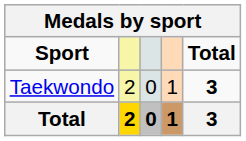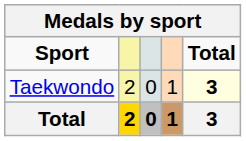(212, 86) no background -> (212, 86) lightyellow background
